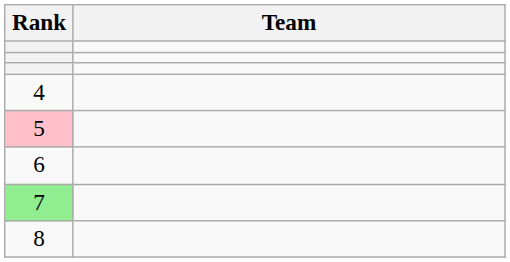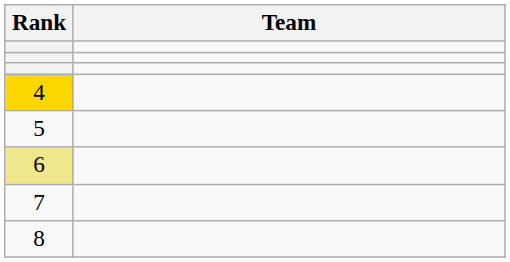(39, 91) no background -> (39, 91) gold background
(39, 128) pink background -> (39, 128) no background
(39, 165) no background -> (39, 165) khaki background
(39, 202) lightgreen background -> (39, 202) no background
